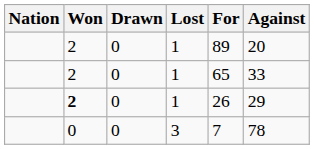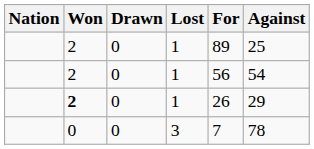(256, 46) 20 -> (256, 46) 25
(221, 74) 65 -> (221, 74) 56
(256, 74) 33 -> (256, 74) 54
